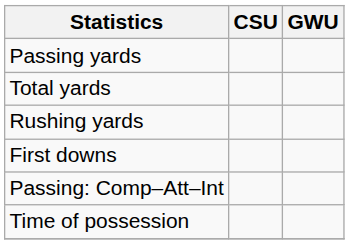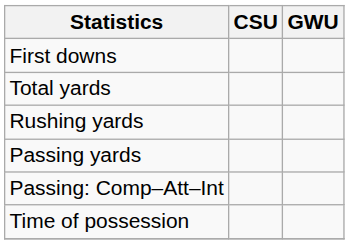rows swapped: (63, 155) <-> (75, 55)
